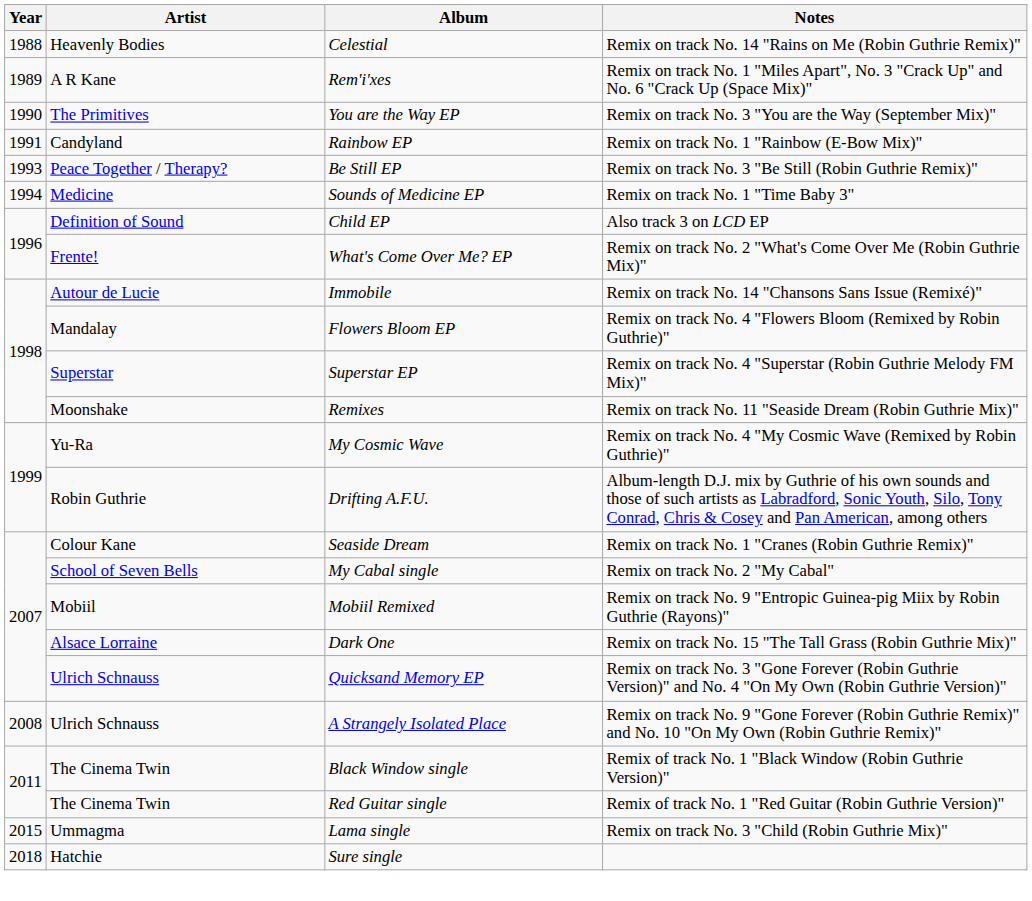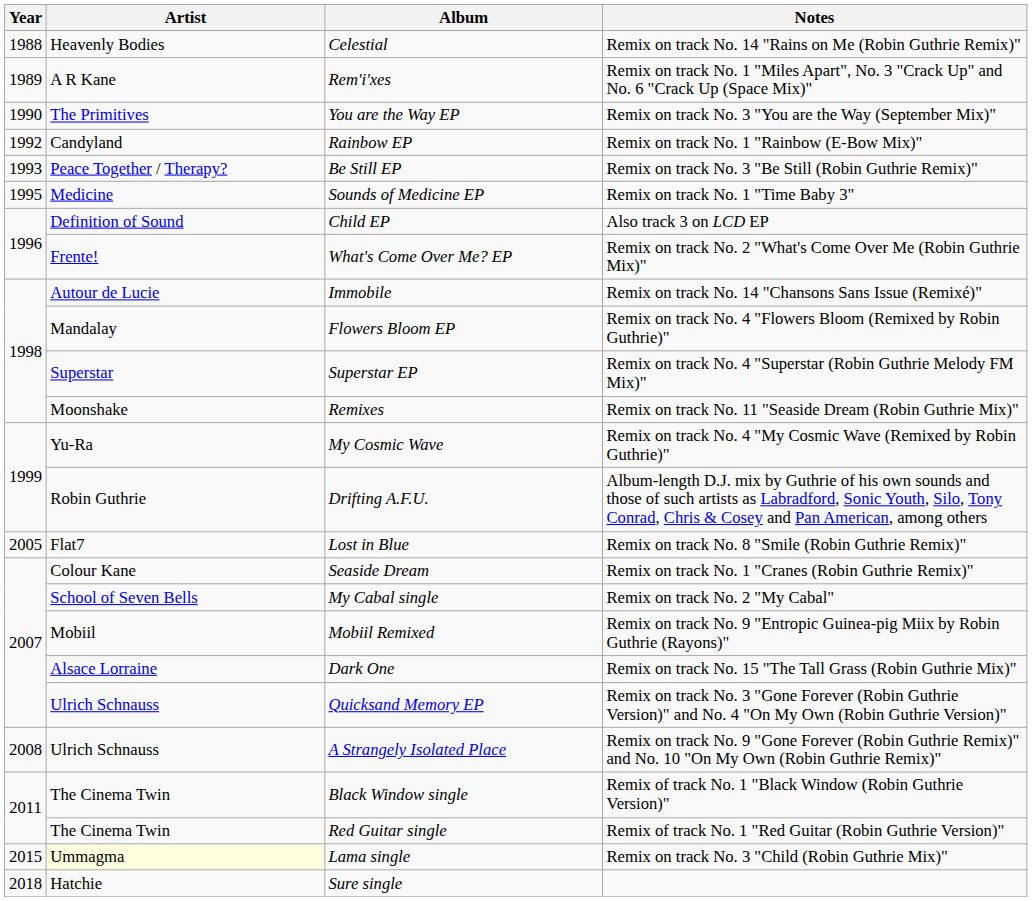(26, 141) 1991 -> (26, 141) 1992
(26, 194) 1994 -> (26, 194) 1995
+ row: (369, 544)
(87, 830) no background -> (87, 856) lightyellow background
